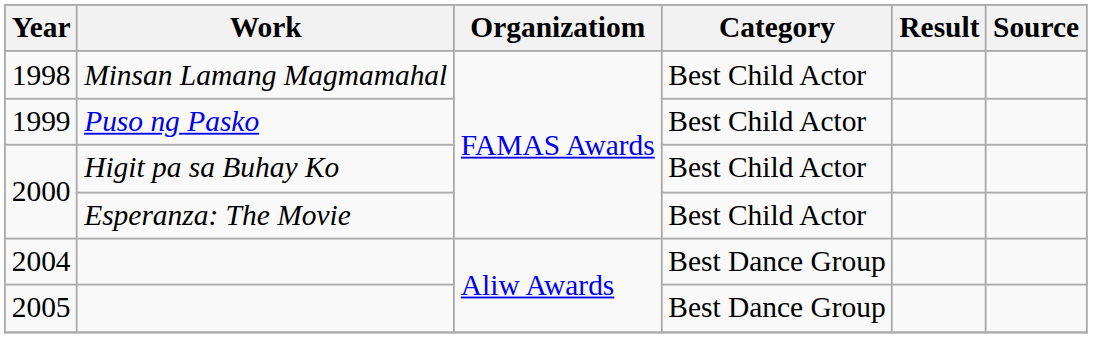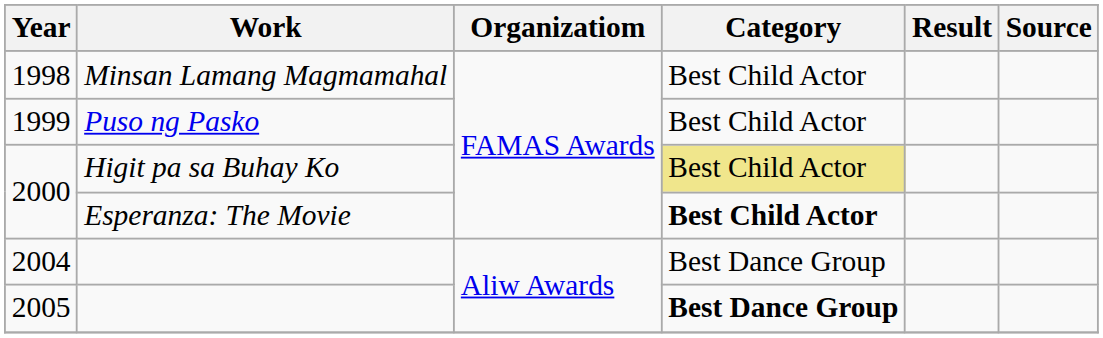(767, 167) no background -> (767, 167) khaki background
(767, 214) normal -> (773, 214) bold
(777, 307) normal -> (783, 307) bold
